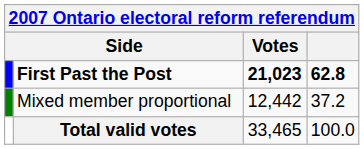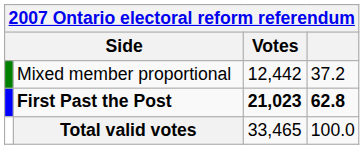rows swapped: (94, 74) <-> (124, 102)
